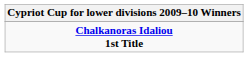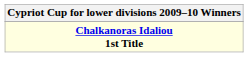(124, 36) no background -> (124, 36) lightyellow background
